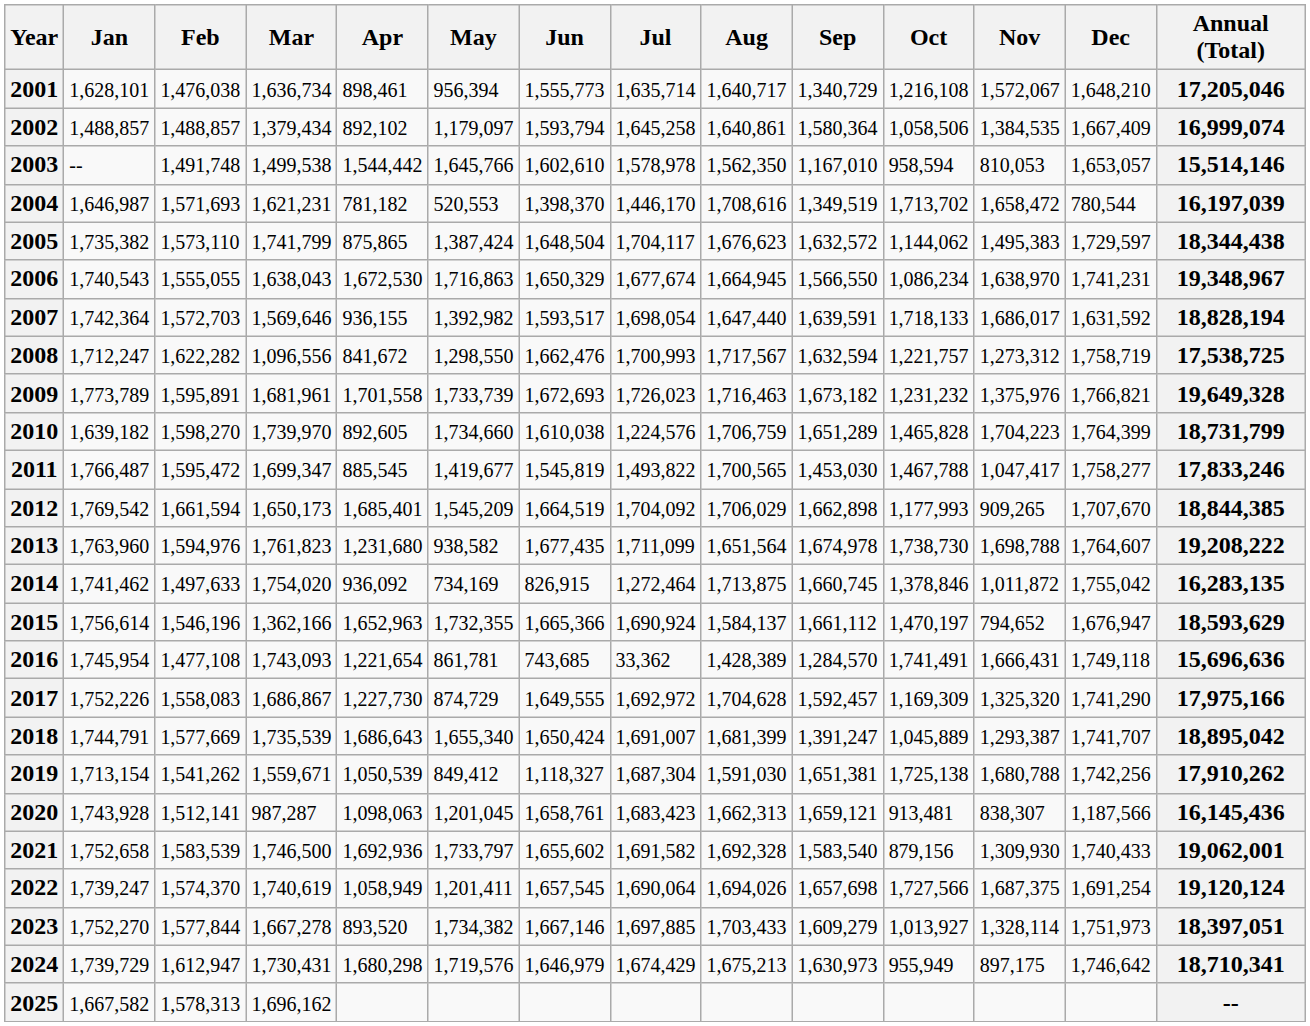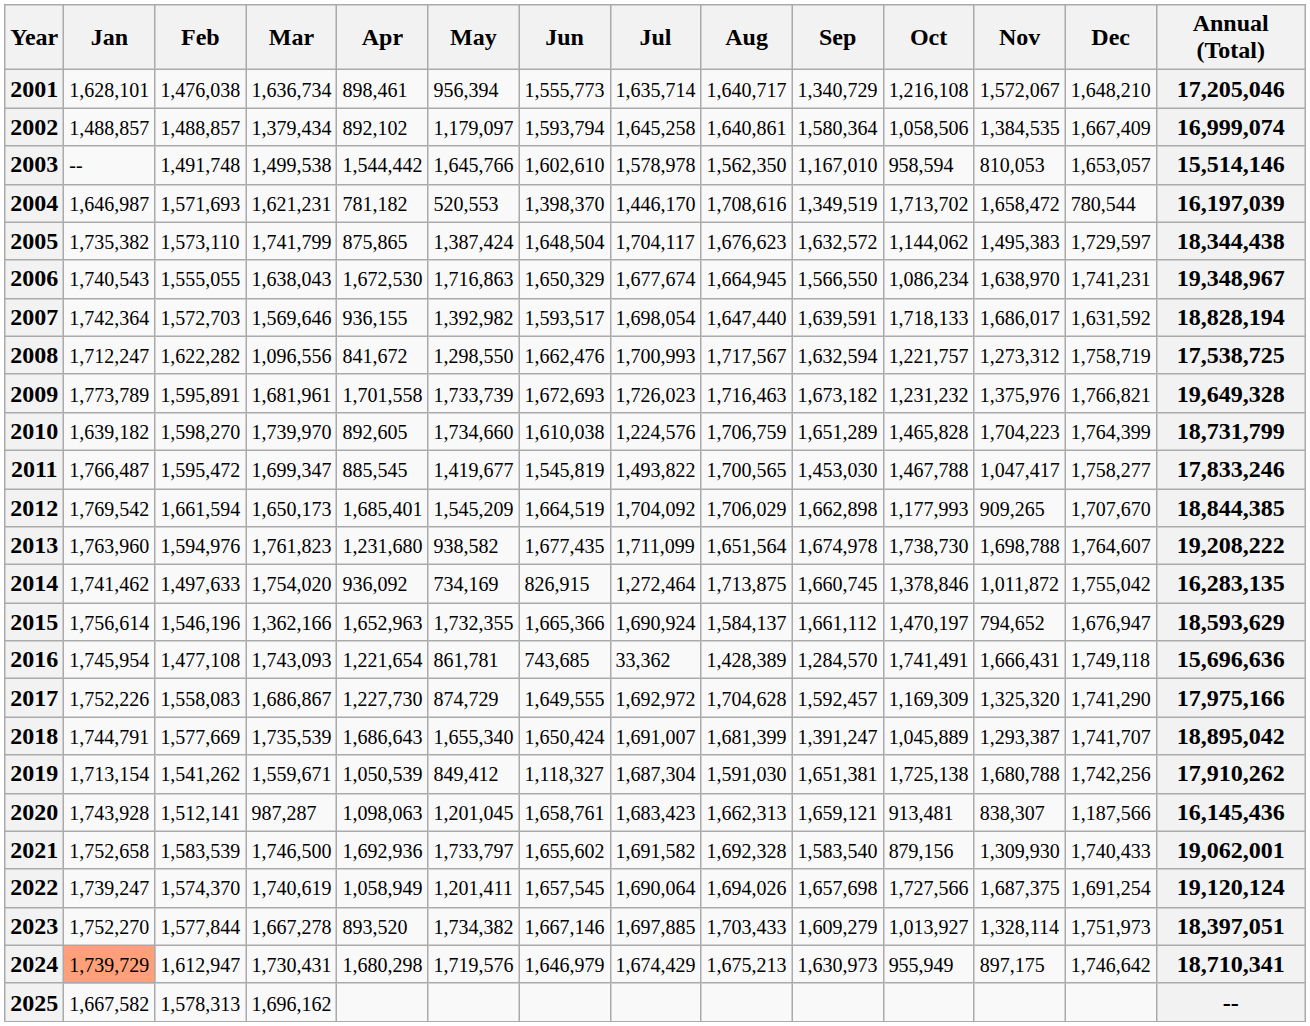(109, 965) no background -> (109, 965) lightsalmon background
